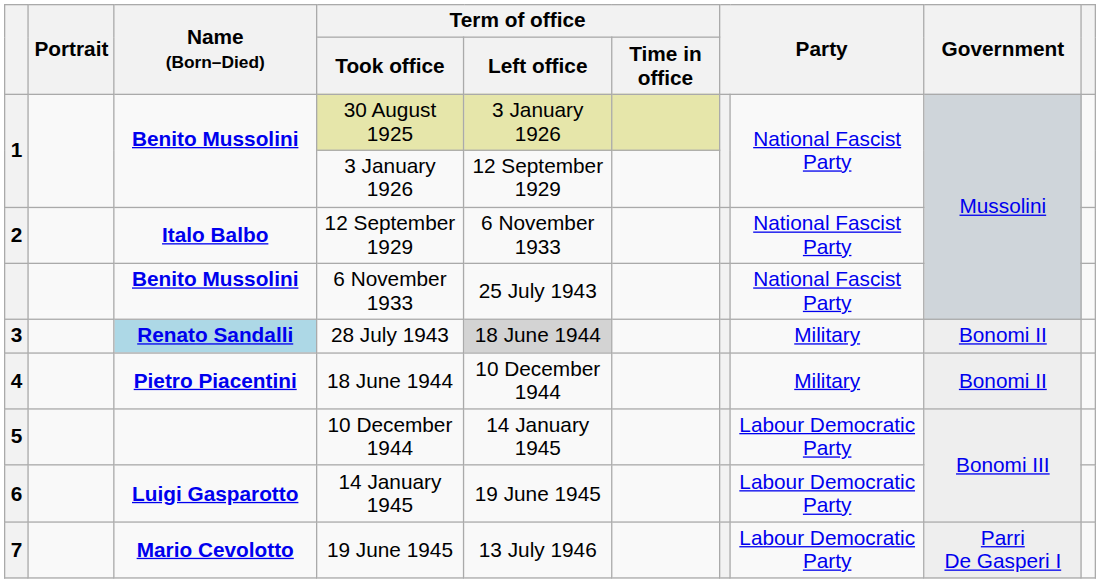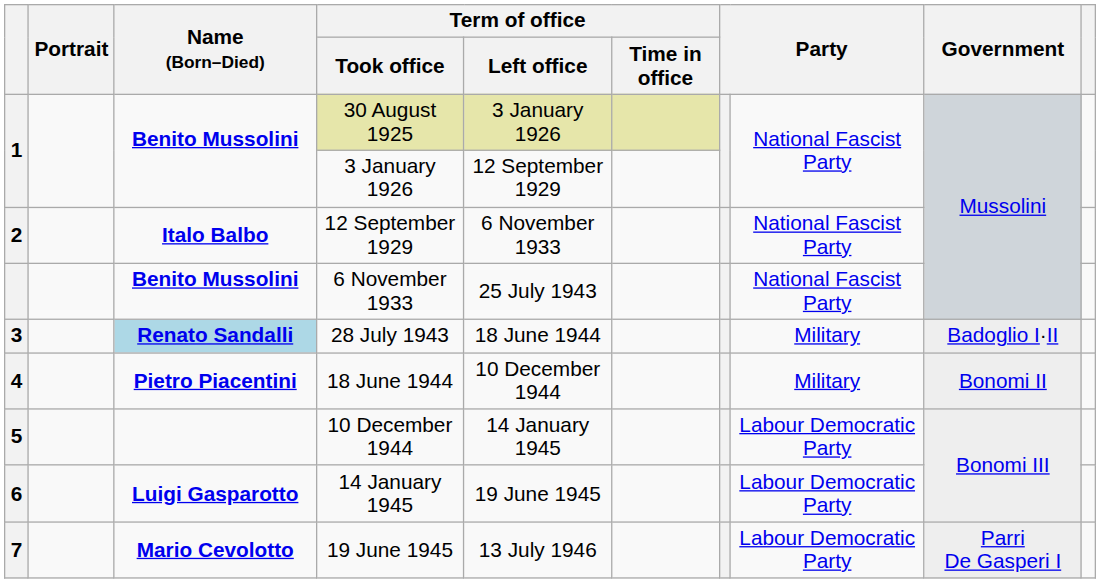(538, 335) lightgrey background -> (538, 335) no background
(1003, 335) Bonomi II -> (1003, 335) Badoglio I·II
